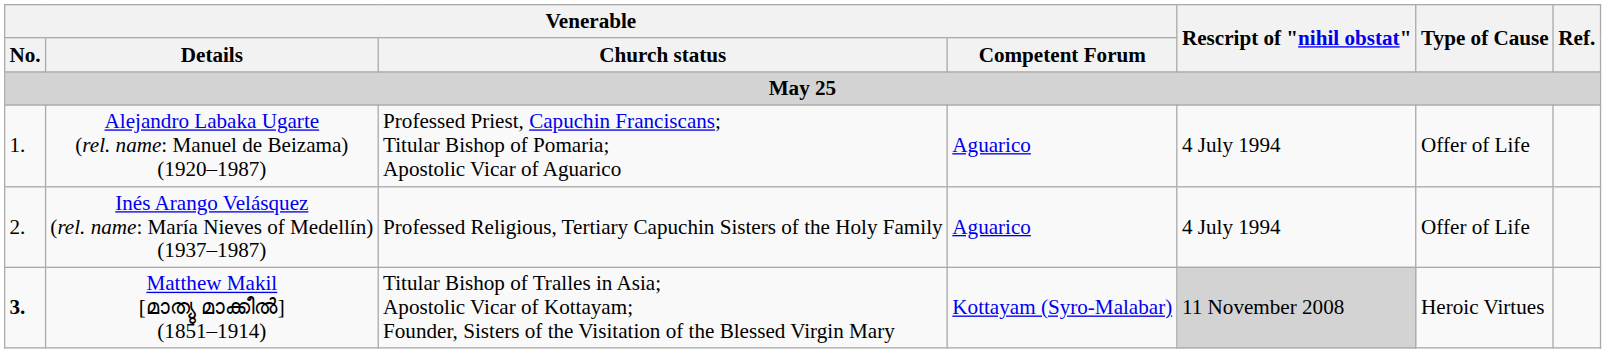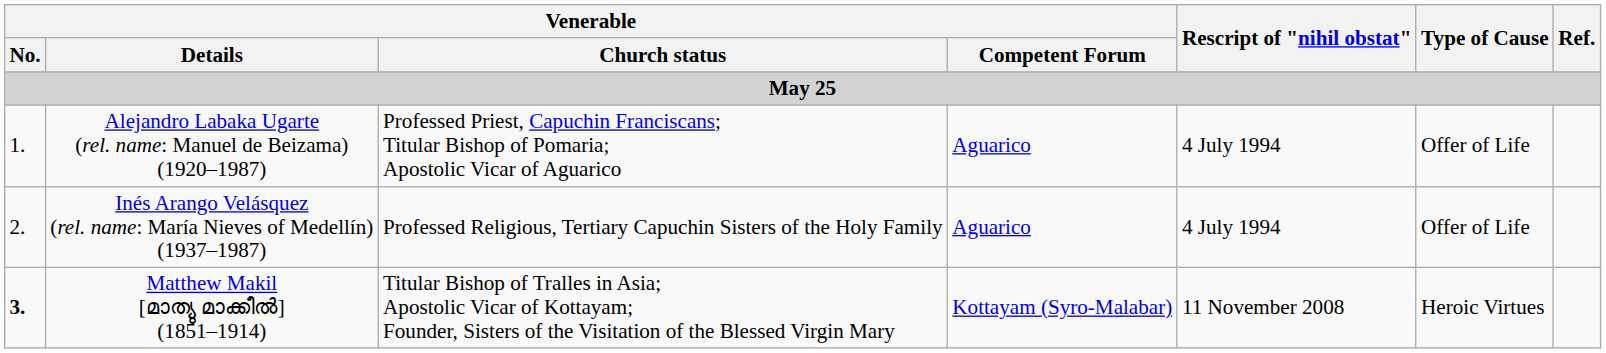(1263, 307) lightgrey background -> (1263, 307) no background
